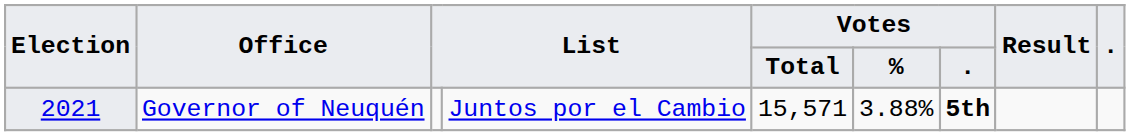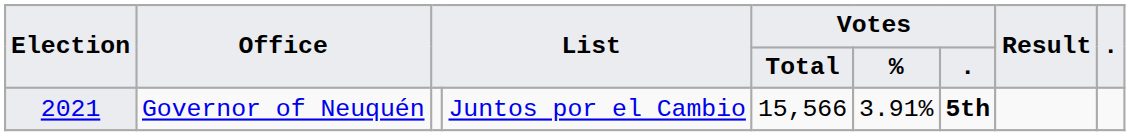(803, 109) 15,571 -> (803, 109) 15,566
(896, 109) 3.88% -> (896, 109) 3.91%
